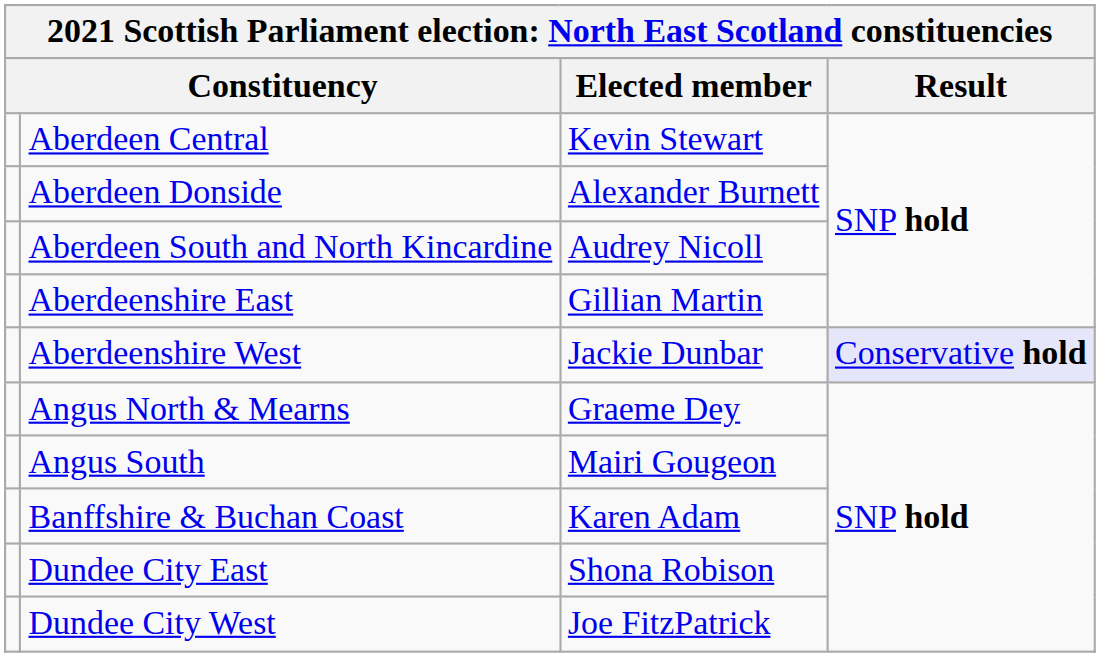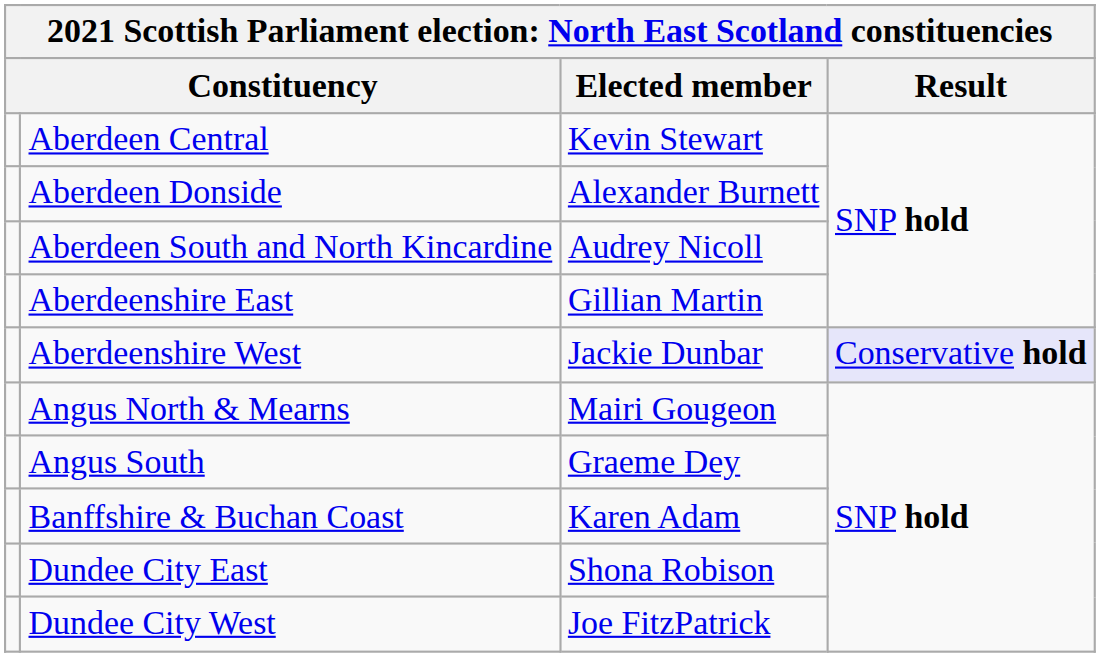(654, 407) Graeme Dey -> (672, 407) Mairi Gougeon
(672, 461) Mairi Gougeon -> (654, 461) Graeme Dey
